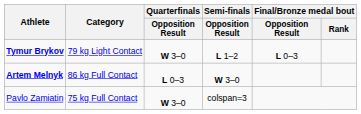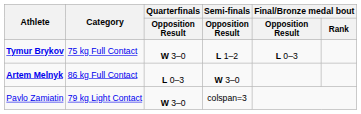(105, 52) 79 kg Light Contact -> (103, 52) 75 kg Full Contact
(103, 98) 75 kg Full Contact -> (105, 98) 79 kg Light Contact
